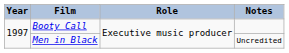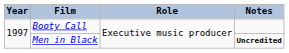(259, 41) normal -> (259, 41) bold
